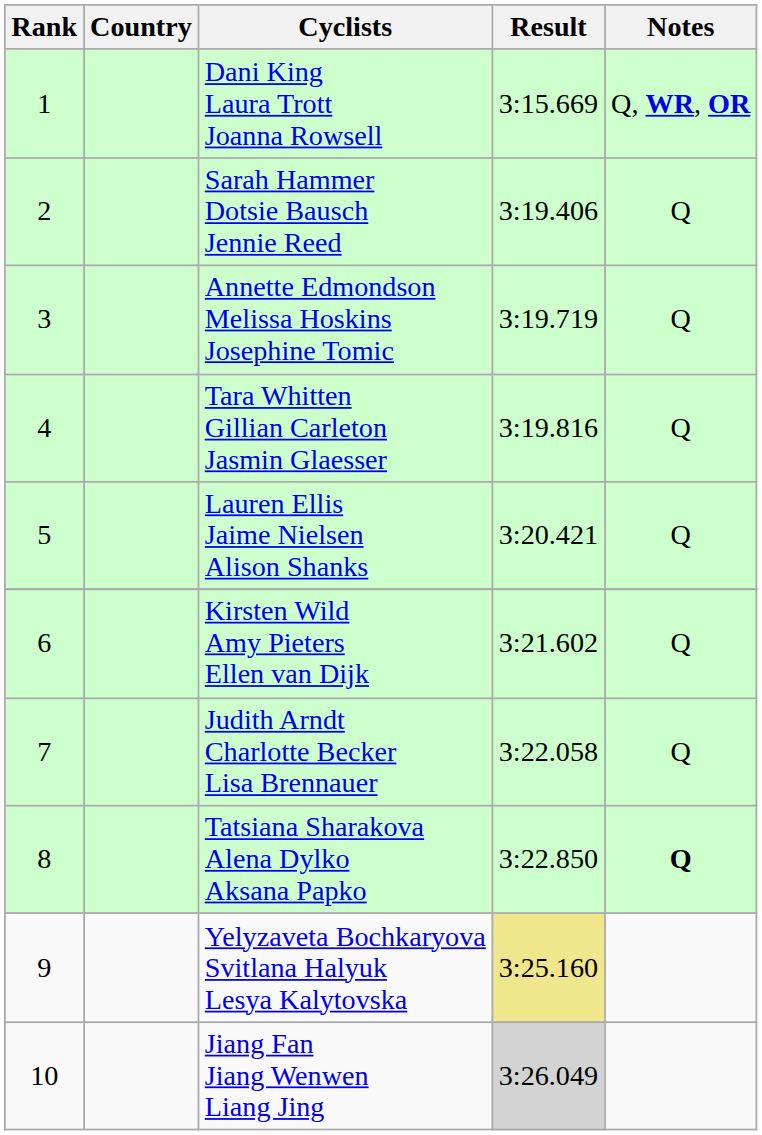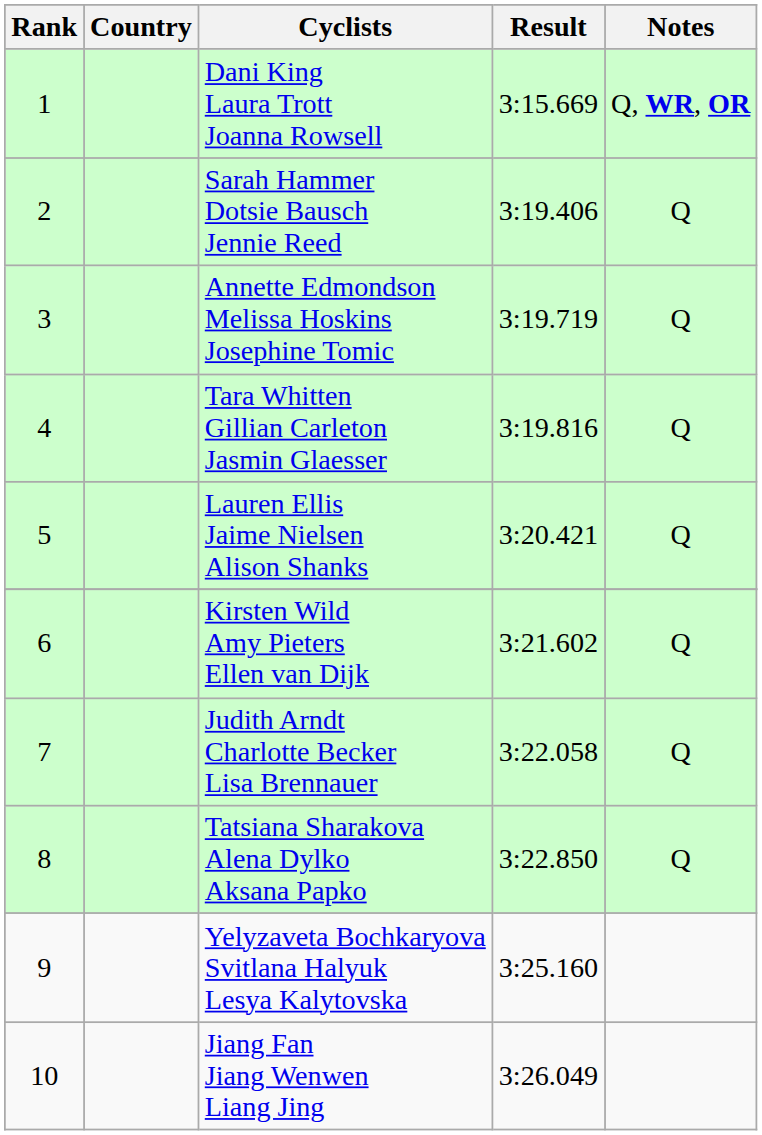(681, 859) bold -> (681, 859) normal
(548, 967) khaki background -> (548, 967) no background
(548, 1075) lightgrey background -> (548, 1075) no background
